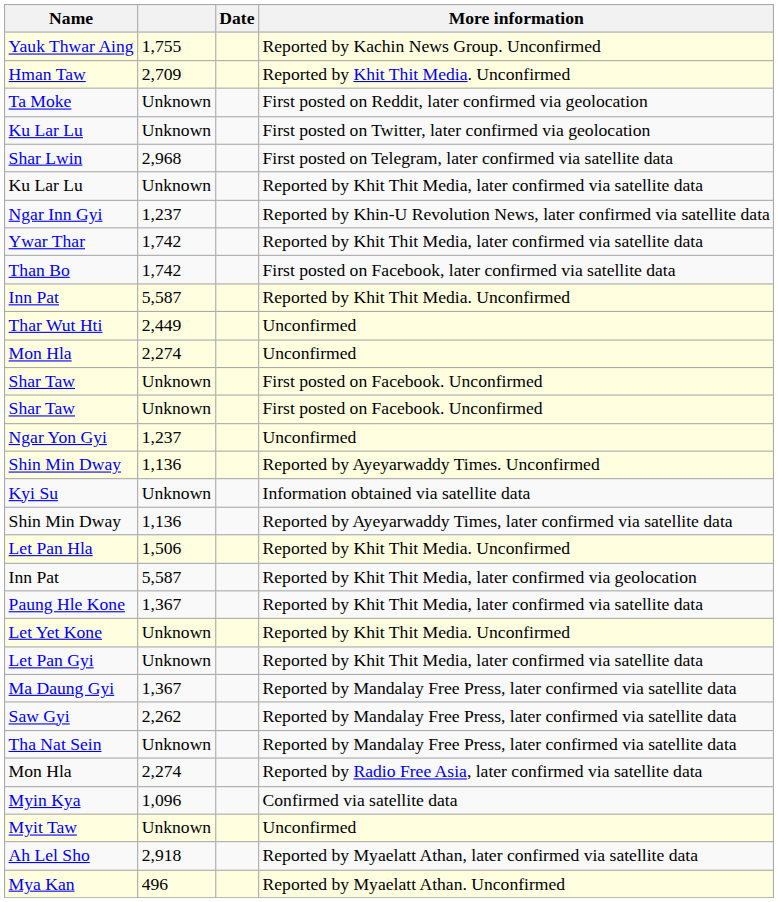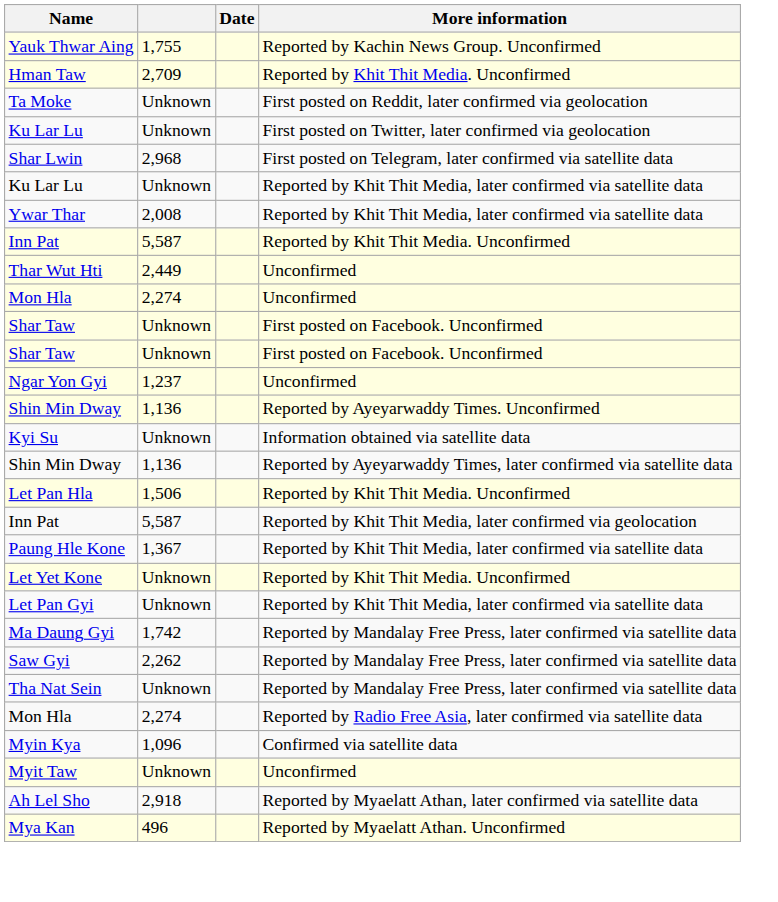- row: (56, 213)
(162, 241) 1,742 -> (162, 213) 2,008
- row: (39, 269)
(162, 688) 1,367 -> (162, 632) 1,742
